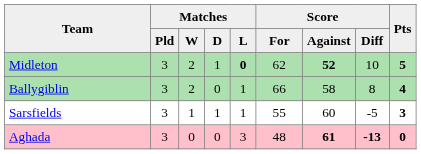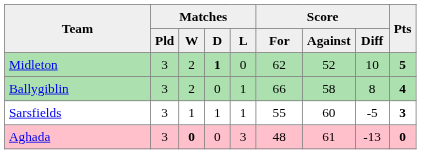(217, 64) normal -> (217, 64) bold
(243, 64) bold -> (243, 64) normal
(329, 64) bold -> (329, 64) normal
(192, 136) normal -> (192, 136) bold
(329, 136) bold -> (329, 136) normal
(372, 136) bold -> (372, 136) normal
